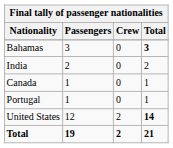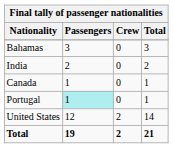(146, 48) bold -> (146, 48) normal
(67, 99) no background -> (67, 99) paleturquoise background
(149, 117) bold -> (149, 117) normal
